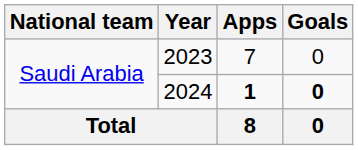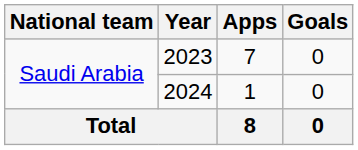(250, 91) bold -> (250, 91) normal
(318, 91) bold -> (318, 91) normal
